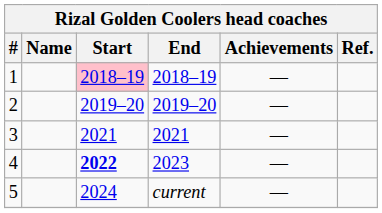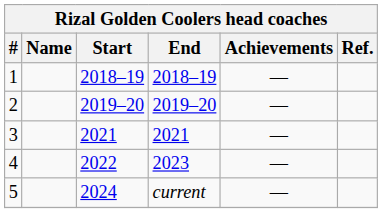(112, 76) pink background -> (112, 76) no background
(99, 163) bold -> (99, 163) normal
